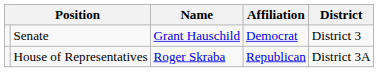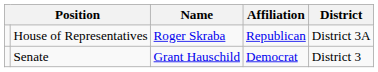rows swapped: (31, 35) <-> (81, 56)
